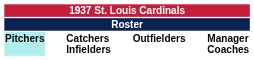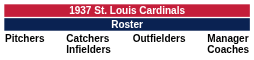(25, 38) paleturquoise background -> (25, 38) no background
